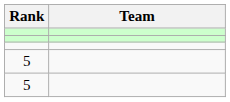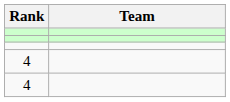(27, 61) 5 -> (27, 61) 4
(27, 84) 5 -> (27, 84) 4
